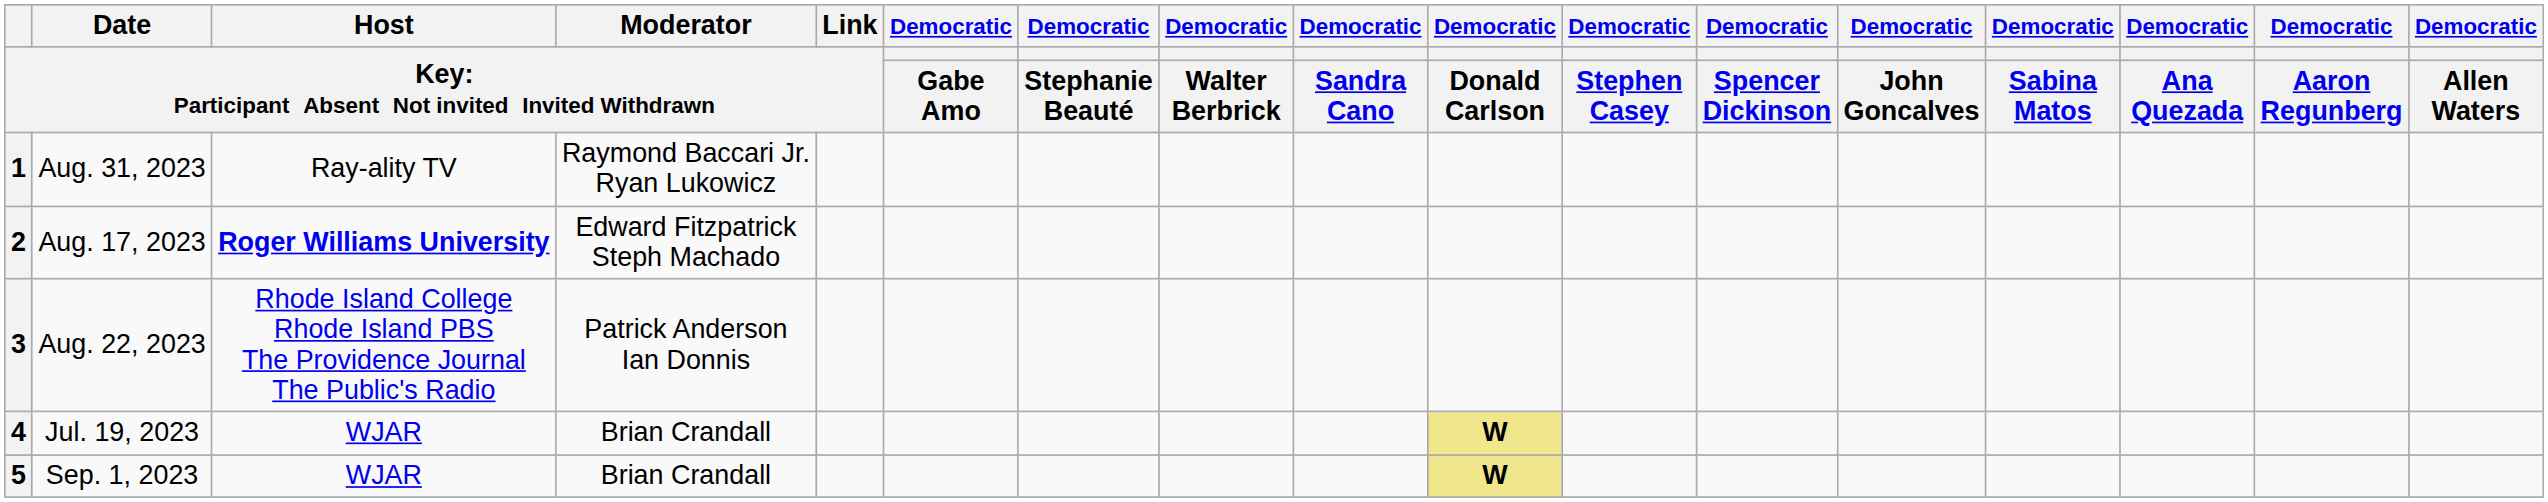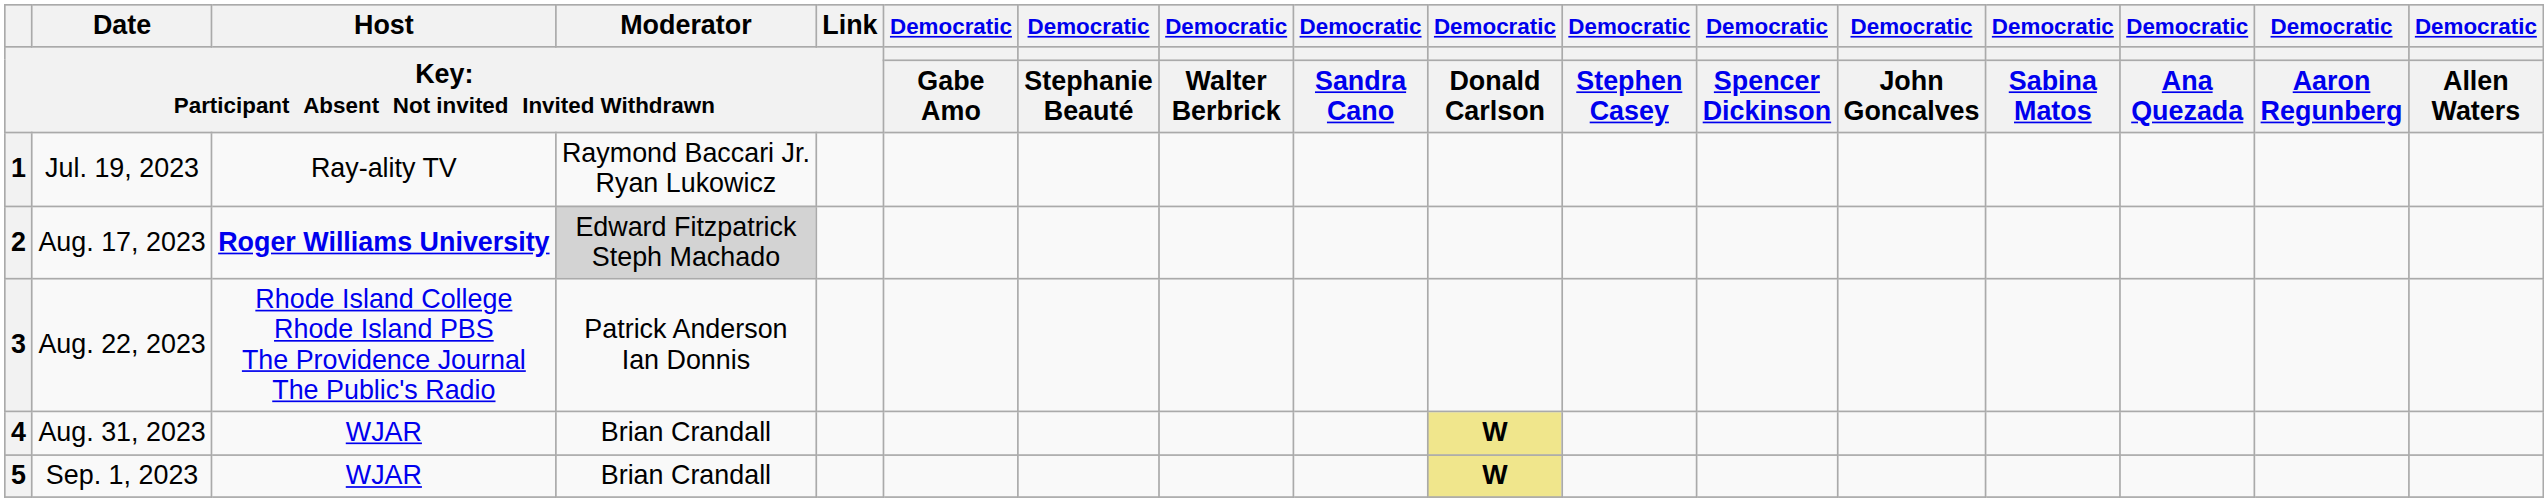(122, 168) Aug. 31, 2023 -> (122, 168) Jul. 19, 2023
(686, 241) no background -> (686, 241) lightgrey background
(122, 432) Jul. 19, 2023 -> (122, 432) Aug. 31, 2023
